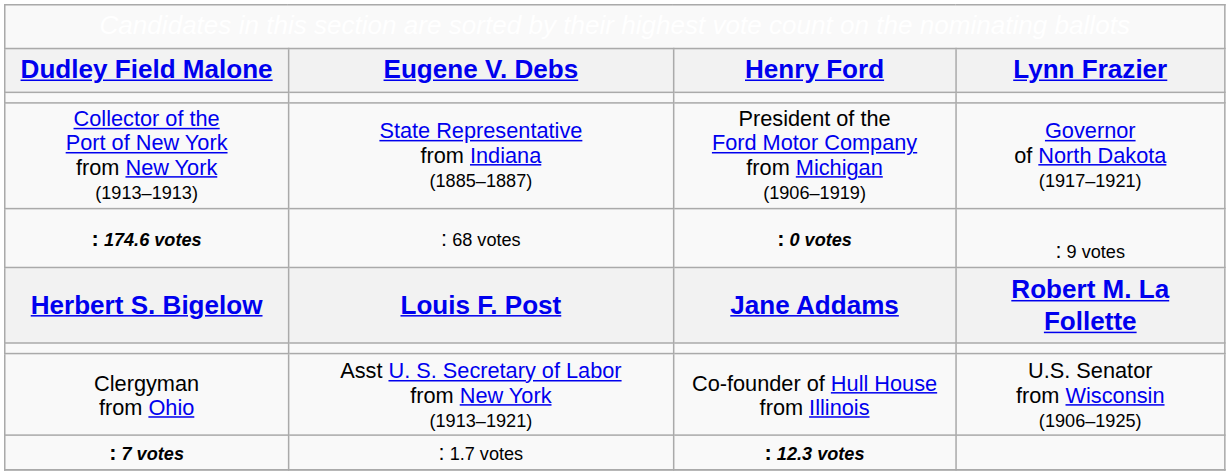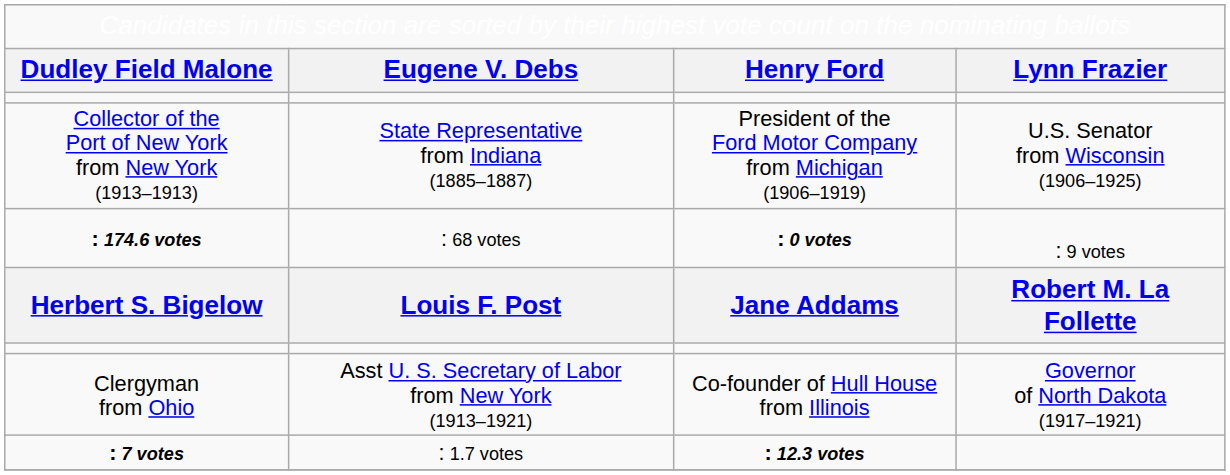(1090, 156) Governor of North Dakota (1917–1921) -> (1090, 156) U.S. Senator from Wisconsin (1906–1925)
(1090, 395) U.S. Senator from Wisconsin (1906–1925) -> (1090, 395) Governor of North Dakota (1917–1921)
